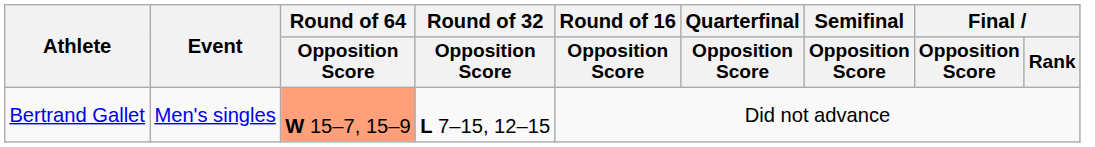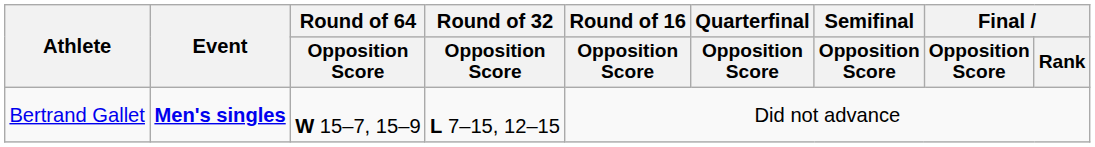(215, 115) normal -> (220, 115) bold
(348, 126) lightsalmon background -> (358, 126) no background
